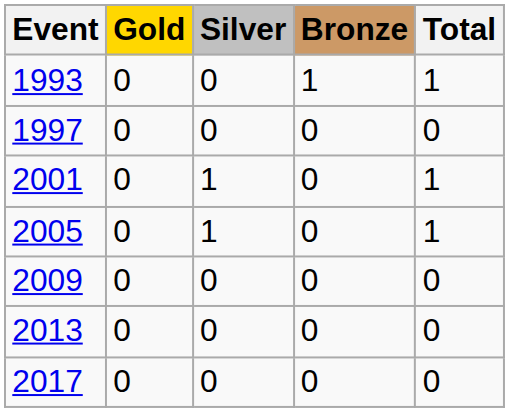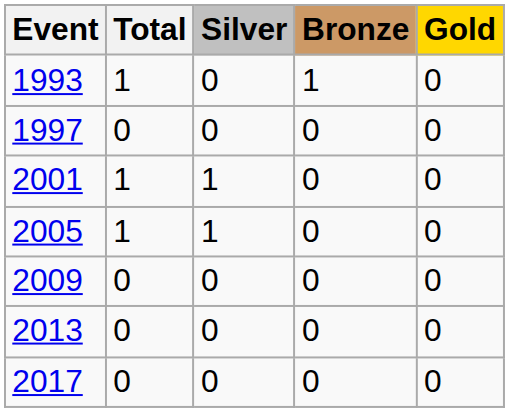columns swapped: (149, 29) <-> (459, 29)
